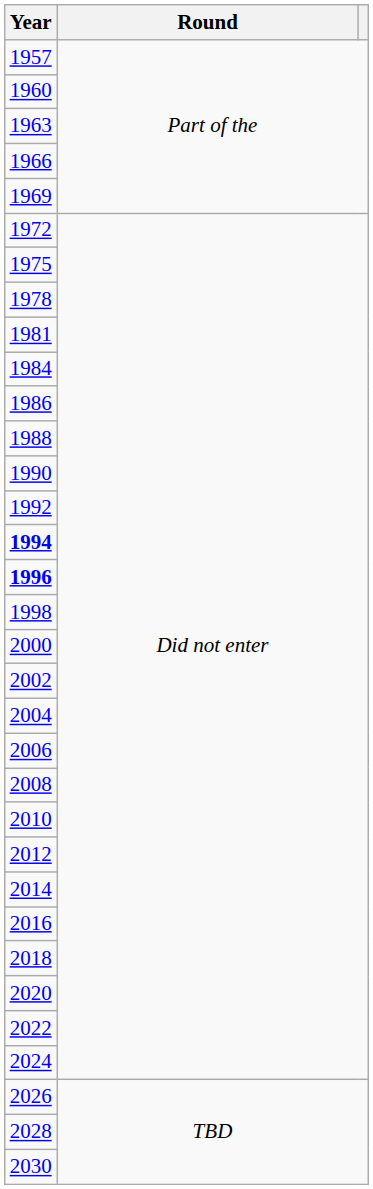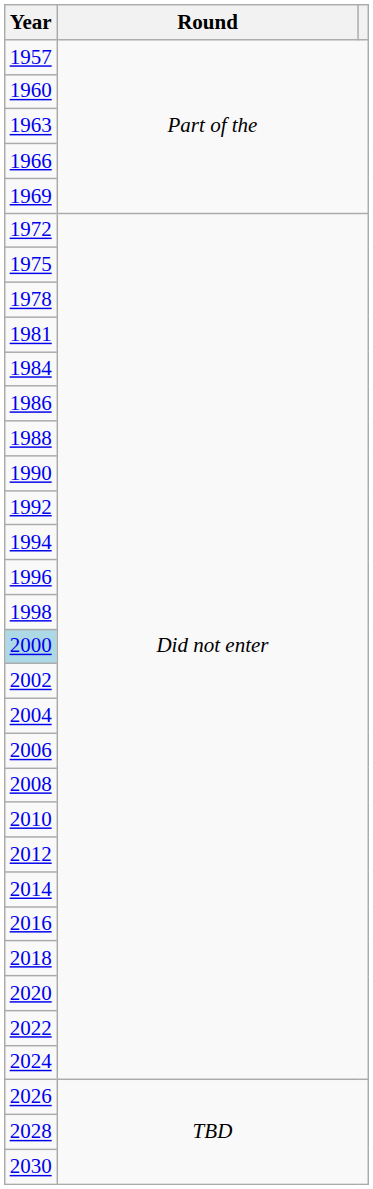(31, 542) bold -> (31, 542) normal
(31, 577) bold -> (31, 577) normal
(31, 646) no background -> (31, 646) lightblue background
